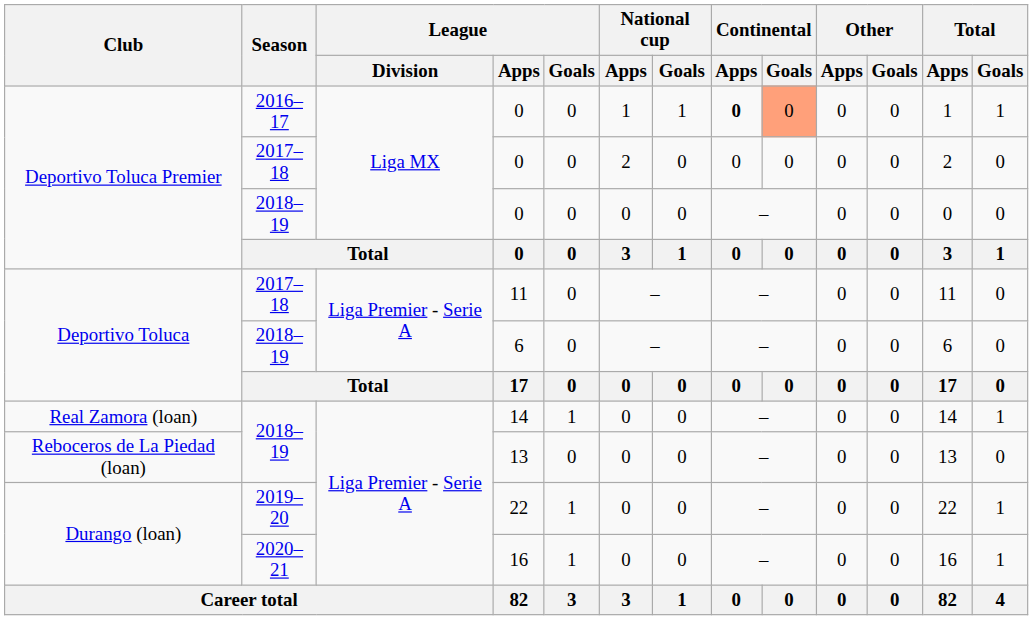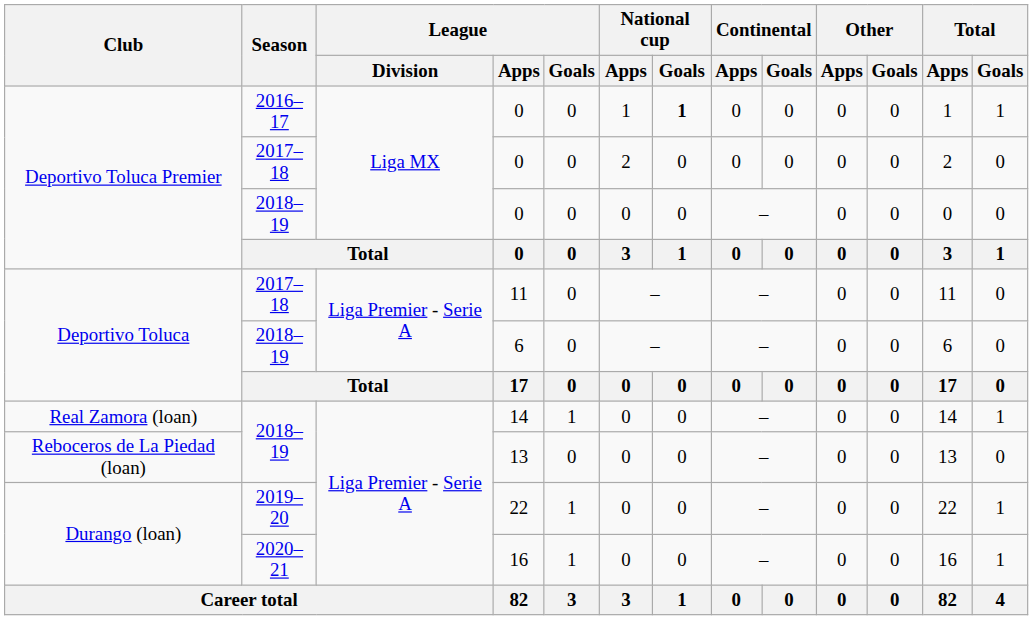(682, 111) normal -> (682, 111) bold
(736, 111) bold -> (736, 111) normal
(789, 111) lightsalmon background -> (789, 111) no background
